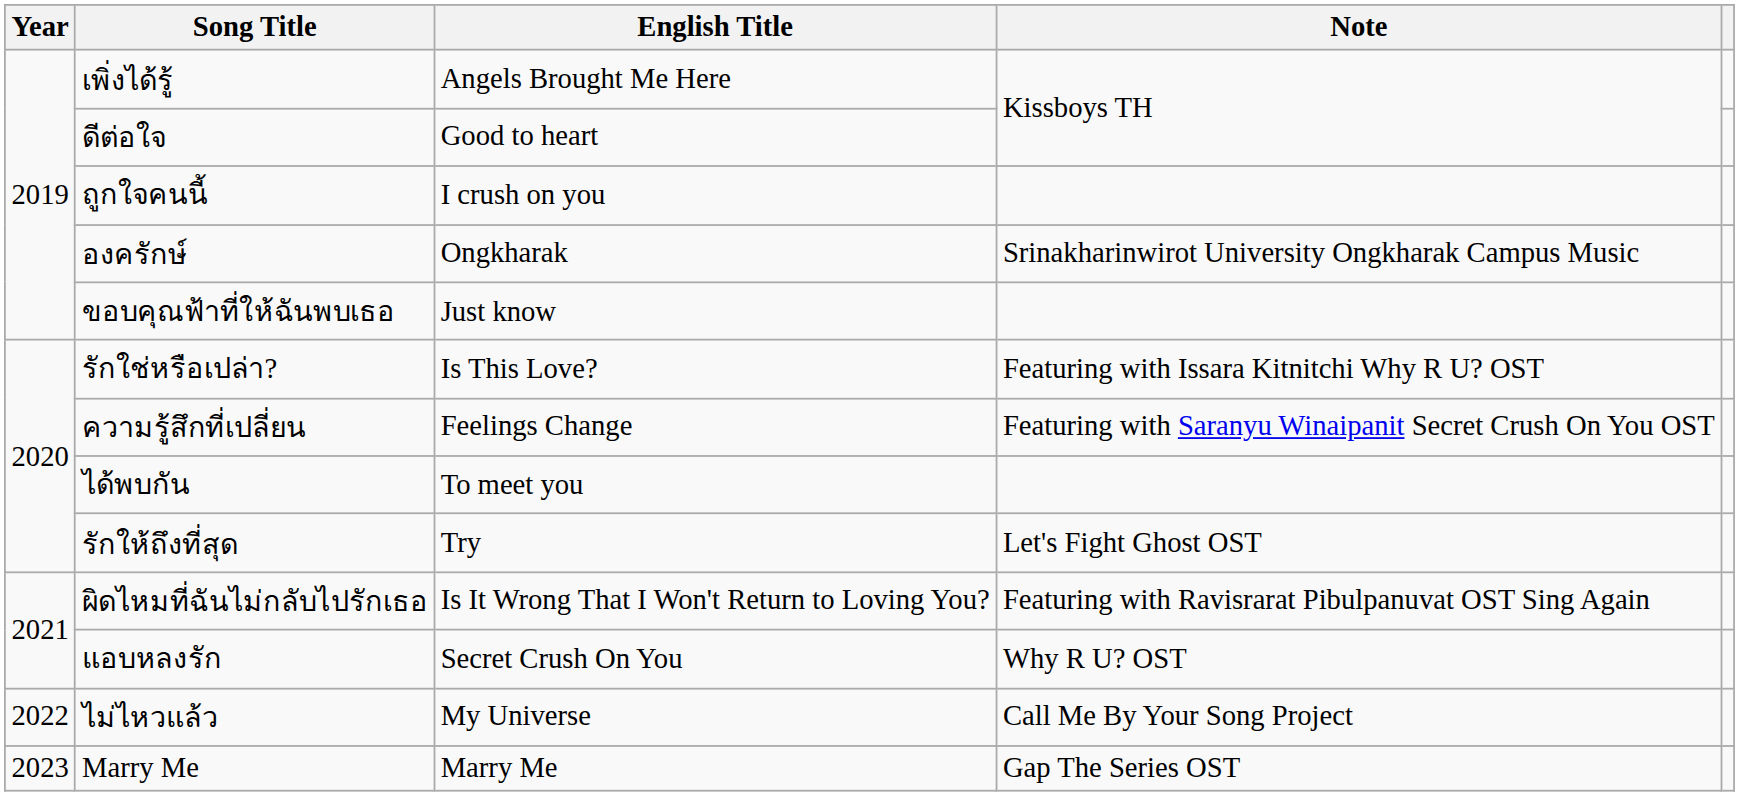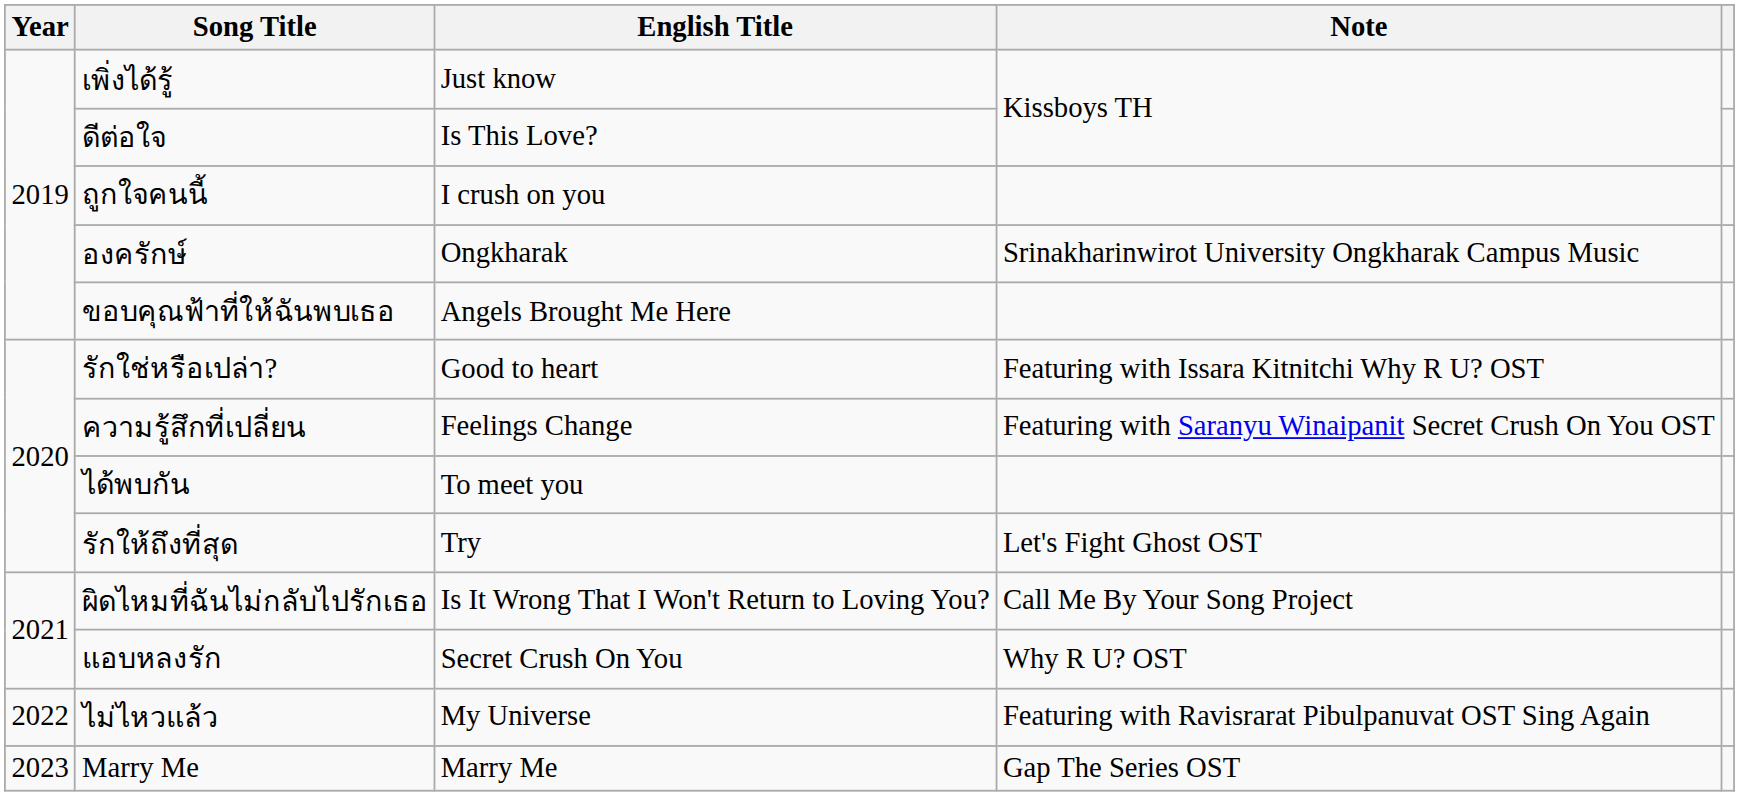(586, 78) Angels Brought Me Here -> (498, 78) Just know
(519, 136) Good to heart -> (519, 136) Is This Love?
(498, 310) Just know -> (586, 310) Angels Brought Me Here
(519, 368) Is This Love? -> (519, 368) Good to heart
(1326, 600) Featuring with Ravisrarat Pibulpanuvat OST Sing Again -> (1178, 600) Call Me By Your Song Project
(1178, 716) Call Me By Your Song Project -> (1326, 716) Featuring with Ravisrarat Pibulpanuvat OST Sing Again
